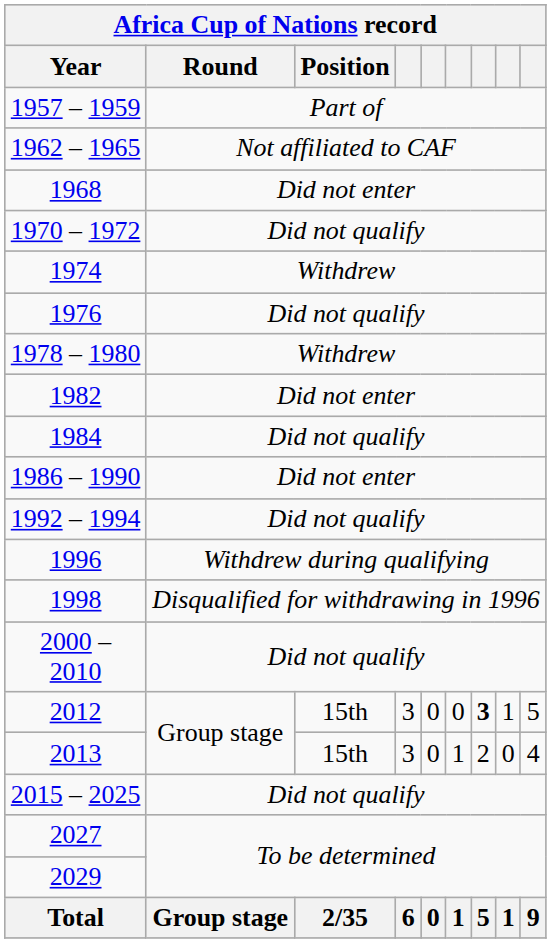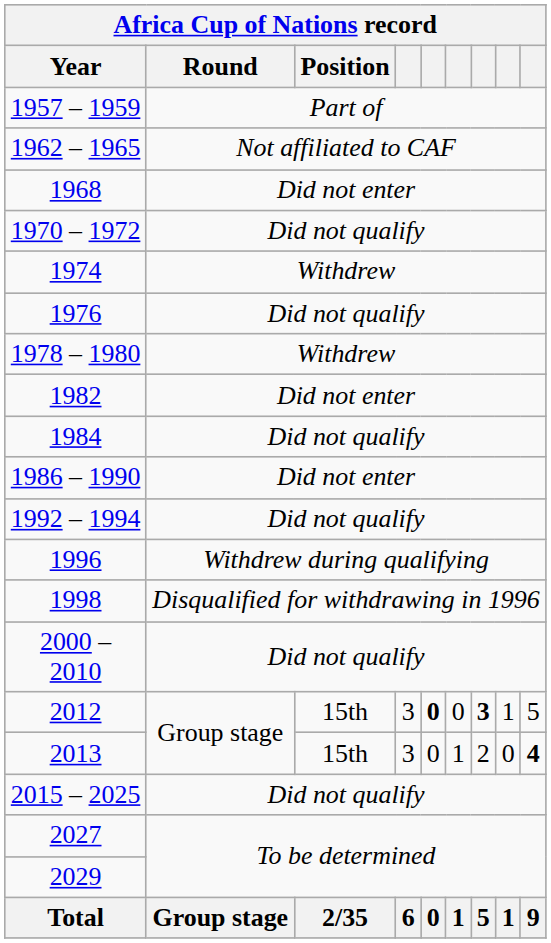(433, 711) normal -> (433, 711) bold
(533, 753) normal -> (533, 753) bold
